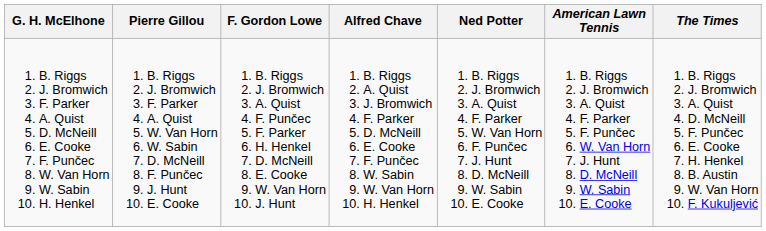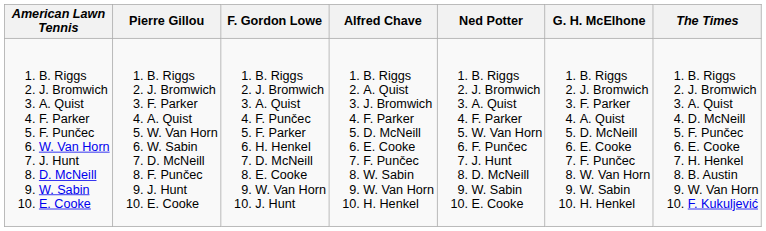columns swapped: (599, 21) <-> (58, 21)
